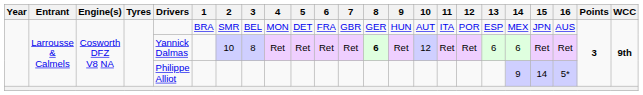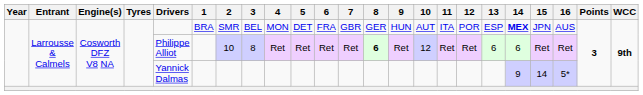(518, 27) normal -> (518, 27) bold
(172, 48) Yannick Dalmas -> (173, 48) Philippe Alliot
(173, 74) Philippe Alliot -> (172, 74) Yannick Dalmas
